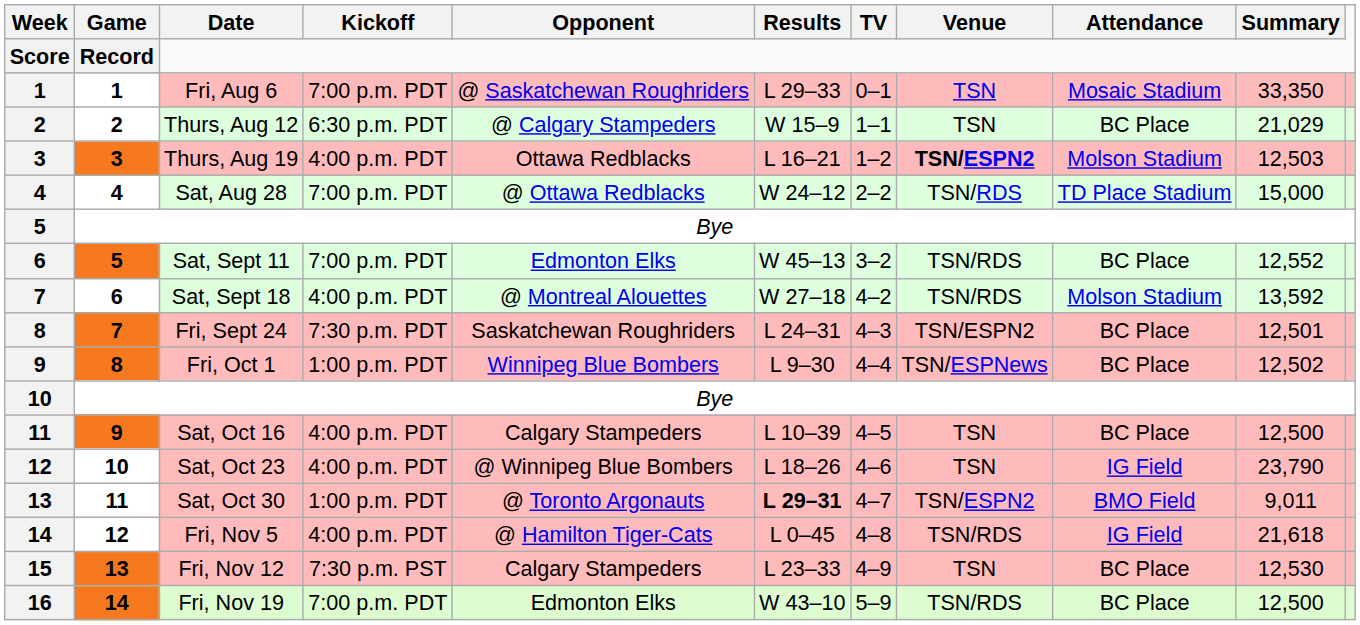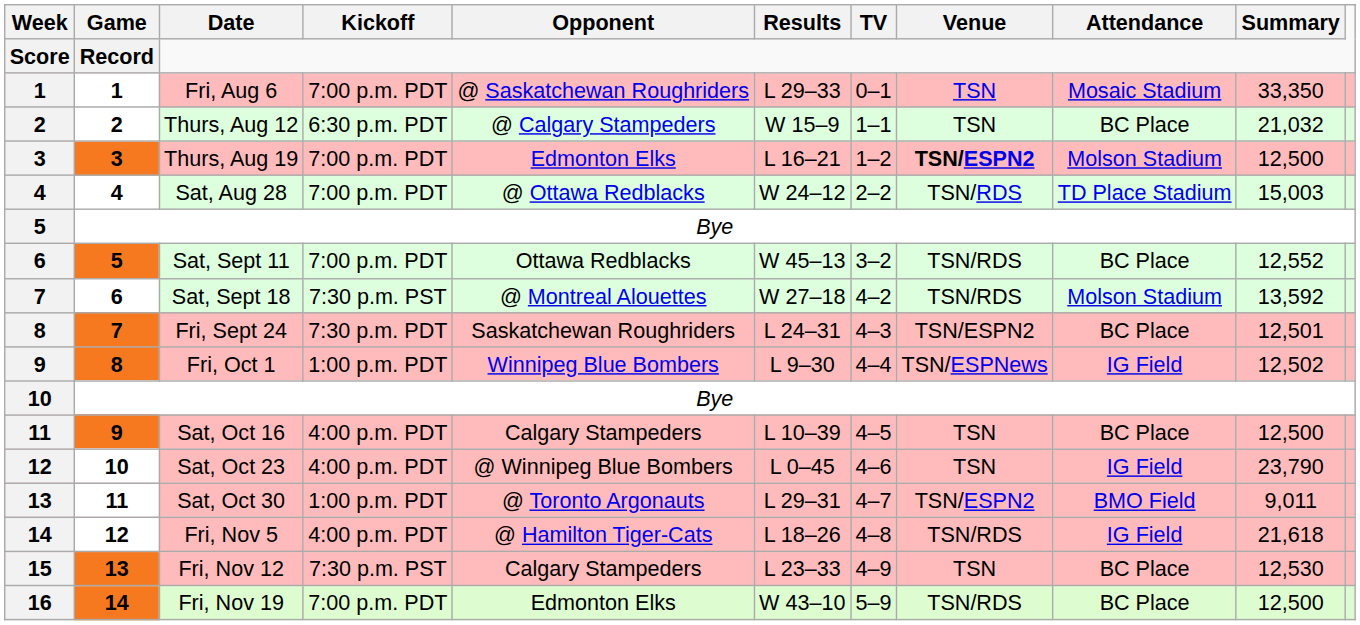(1291, 124) 21,029 -> (1291, 124) 21,032
(378, 159) 4:00 p.m. PDT -> (378, 159) 7:00 p.m. PDT
(603, 159) Ottawa Redblacks -> (603, 159) Edmonton Elks
(1291, 159) 12,503 -> (1291, 159) 12,500
(1291, 193) 15,000 -> (1291, 193) 15,003
(603, 261) Edmonton Elks -> (603, 261) Ottawa Redblacks
(378, 295) 4:00 p.m. PDT -> (378, 295) 7:30 p.m. PST
(1145, 364) BC Place -> (1145, 364) IG Field
(802, 466) L 18–26 -> (802, 466) L 0–45
(802, 500) bold -> (802, 500) normal
(802, 535) L 0–45 -> (802, 535) L 18–26
